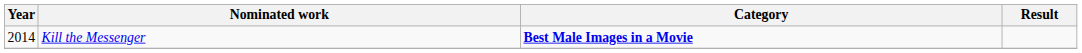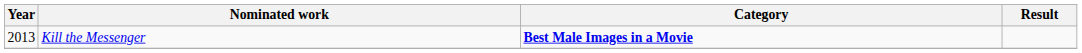(21, 37) 2014 -> (21, 37) 2013
